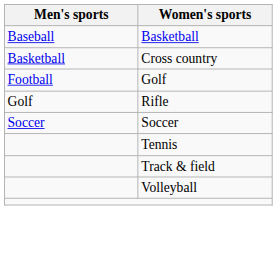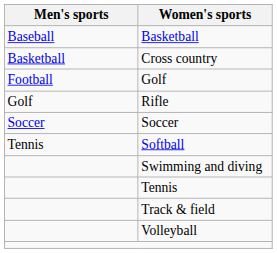+ row: (163, 144)
+ row: (202, 166)
